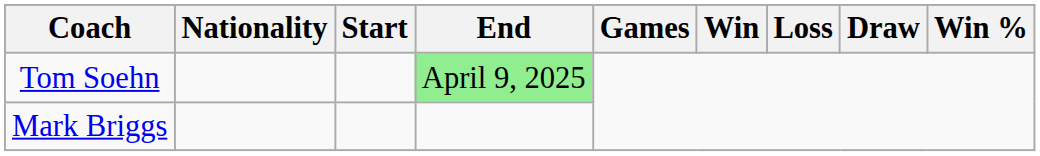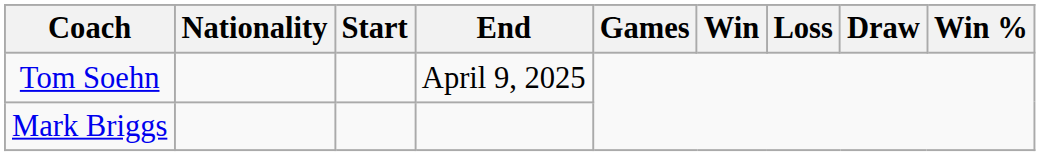(504, 77) lightgreen background -> (504, 77) no background
